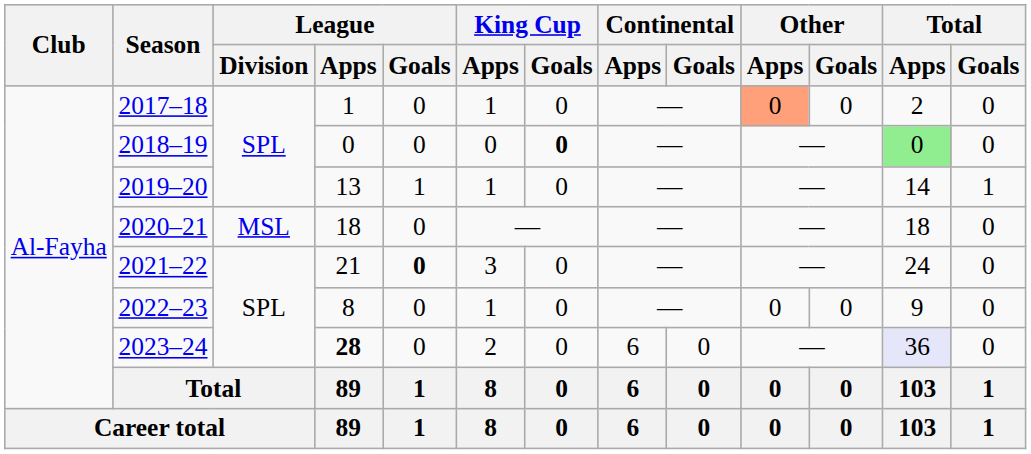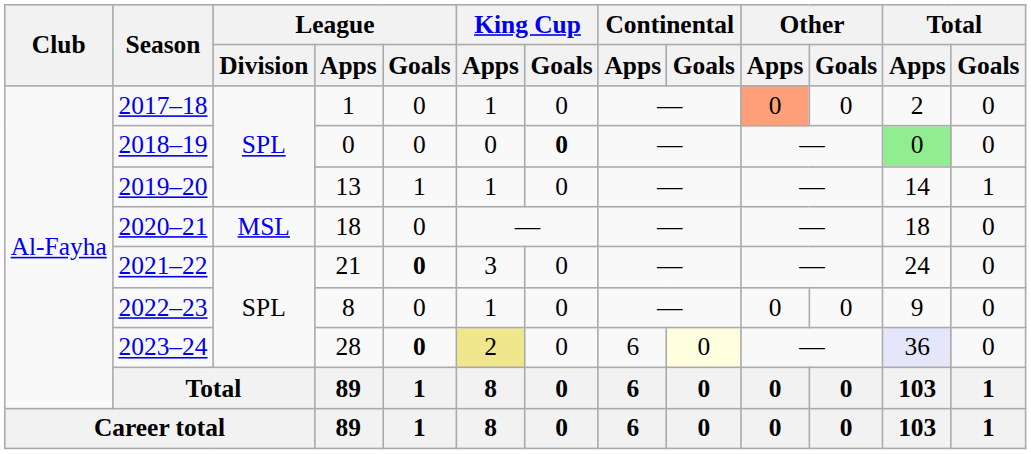(348, 347) bold -> (348, 347) normal
(419, 347) normal -> (419, 347) bold
(491, 347) no background -> (491, 347) khaki background
(704, 347) no background -> (704, 347) lightyellow background
